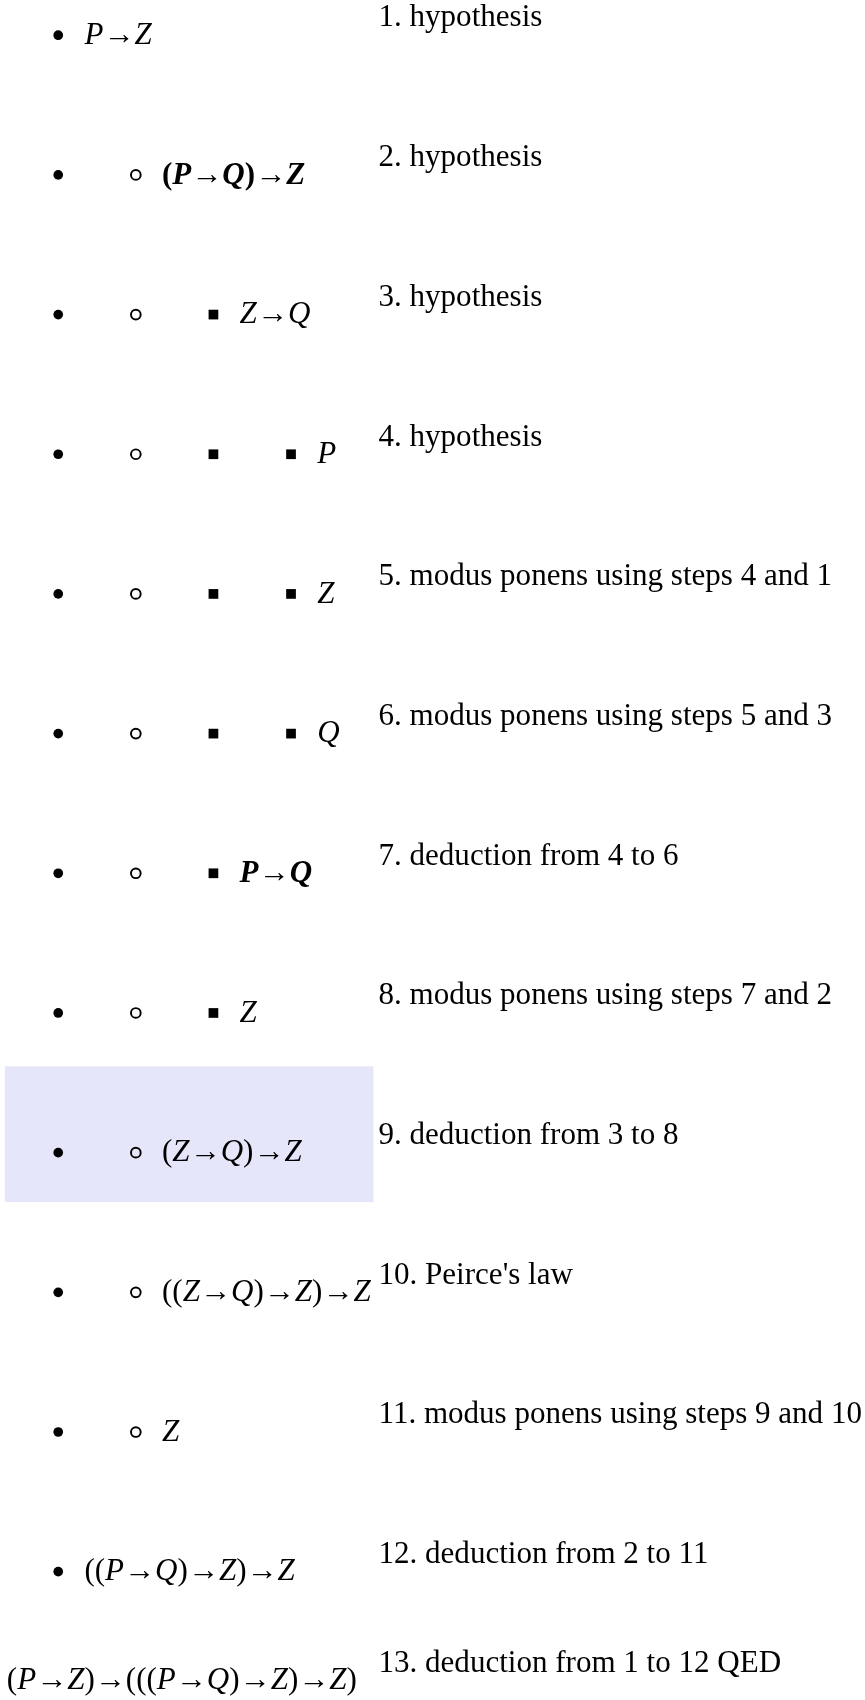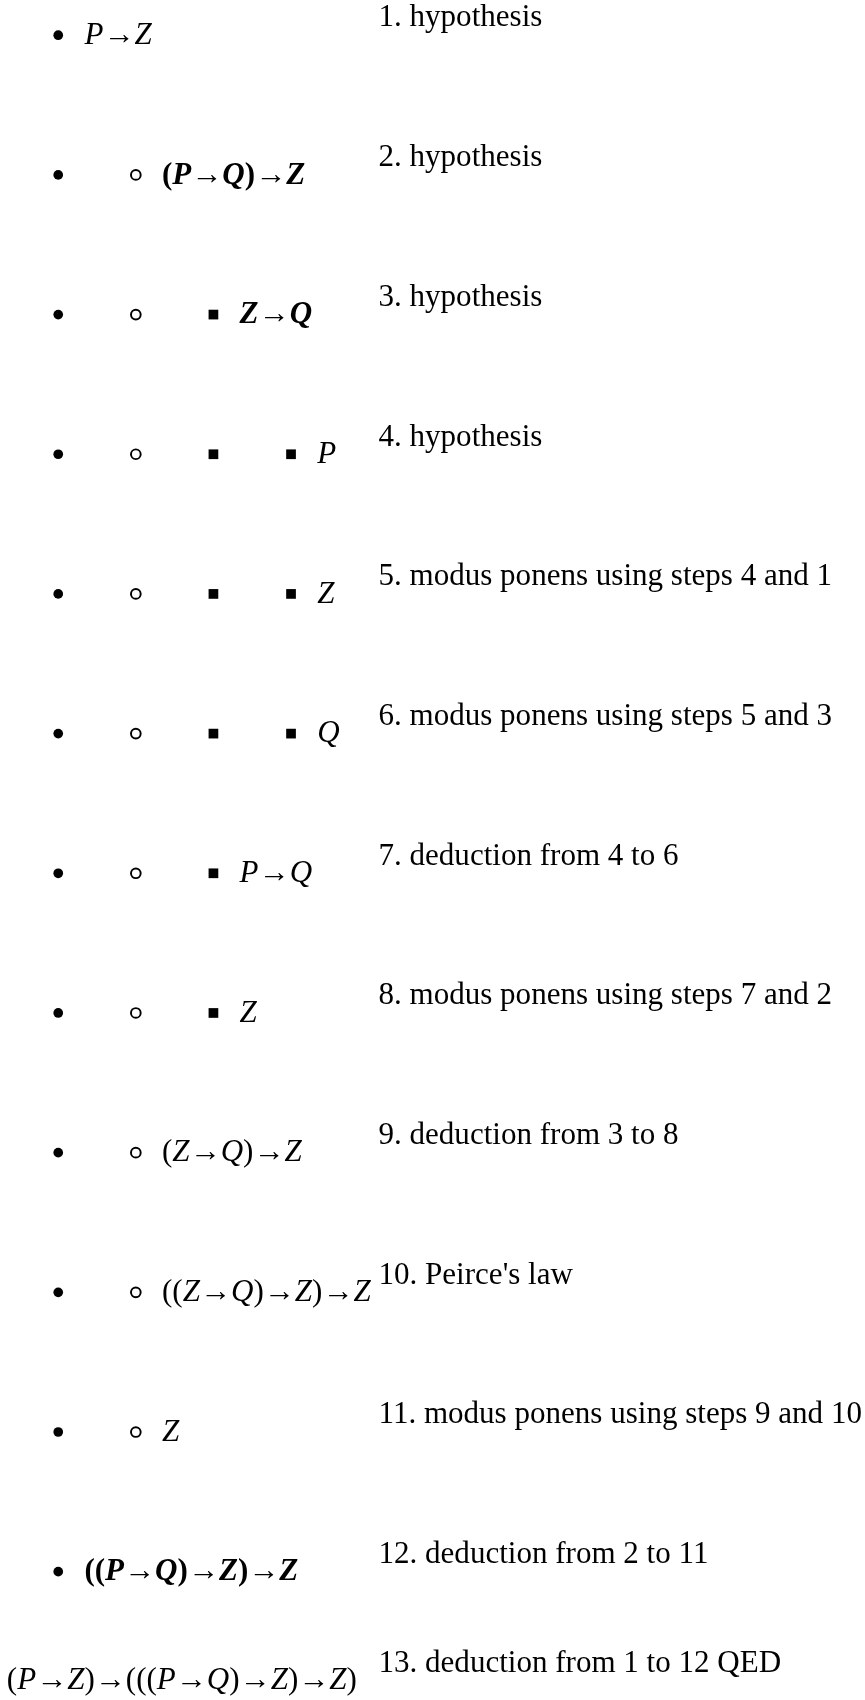(189, 314) normal -> (189, 314) bold
(189, 872) bold -> (189, 872) normal
(189, 1152) lavender background -> (189, 1152) no background
(189, 1571) normal -> (189, 1571) bold
